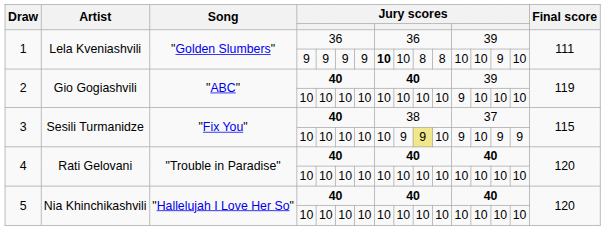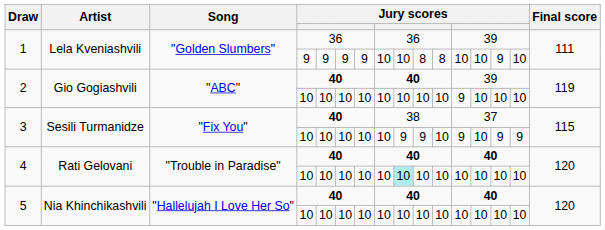(384, 59) bold -> (384, 59) normal
(423, 137) khaki background -> (423, 137) no background
(403, 176) no background -> (403, 176) paleturquoise background
